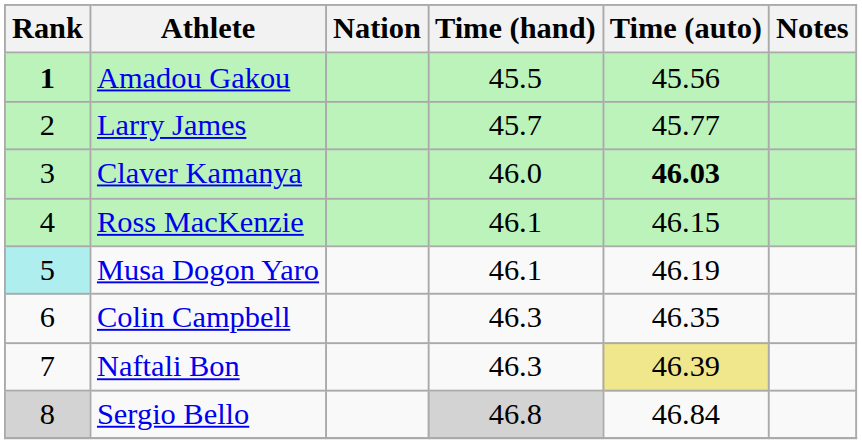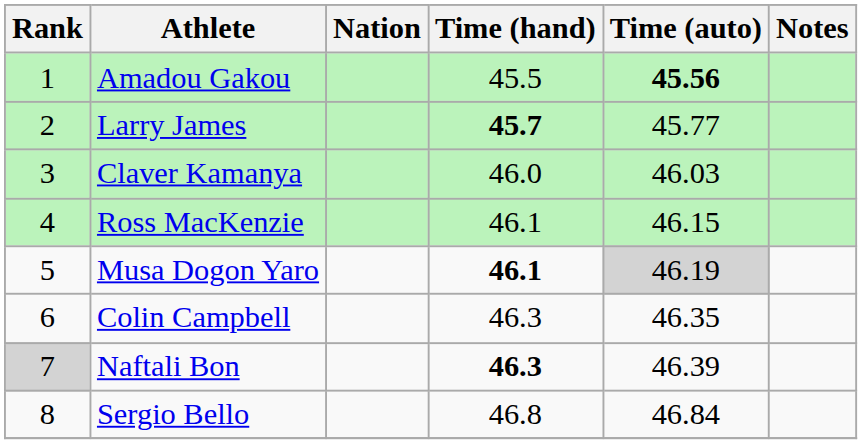(47, 76) bold -> (47, 76) normal
(686, 76) normal -> (686, 76) bold
(515, 125) normal -> (515, 125) bold
(686, 173) bold -> (686, 173) normal
(47, 269) paleturquoise background -> (47, 269) no background
(515, 269) normal -> (515, 269) bold
(686, 269) no background -> (686, 269) lightgrey background
(47, 366) no background -> (47, 366) lightgrey background
(515, 366) normal -> (515, 366) bold
(686, 366) khaki background -> (686, 366) no background
(47, 414) lightgrey background -> (47, 414) no background
(515, 414) lightgrey background -> (515, 414) no background
